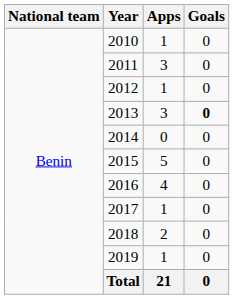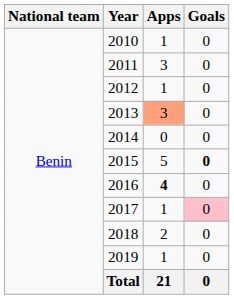(164, 112) no background -> (164, 112) lightsalmon background
(206, 112) bold -> (206, 112) normal
(206, 161) normal -> (206, 161) bold
(164, 185) normal -> (164, 185) bold
(206, 209) no background -> (206, 209) pink background
